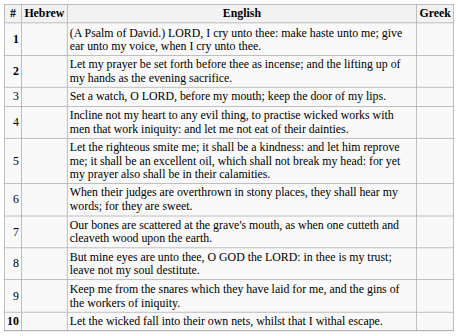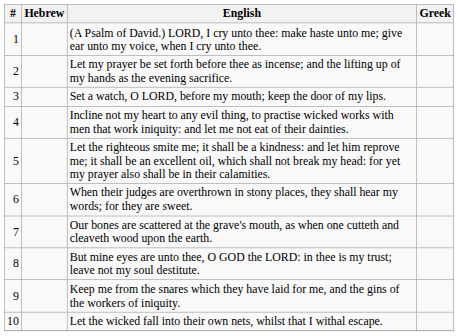(16, 39) bold -> (16, 39) normal
(16, 71) bold -> (16, 71) normal
(13, 321) bold -> (13, 321) normal
